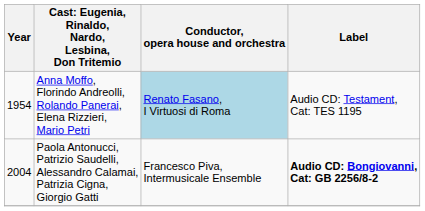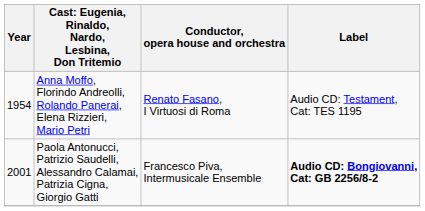(187, 105) lightblue background -> (187, 105) no background
(19, 172) 2004 -> (19, 172) 2001
